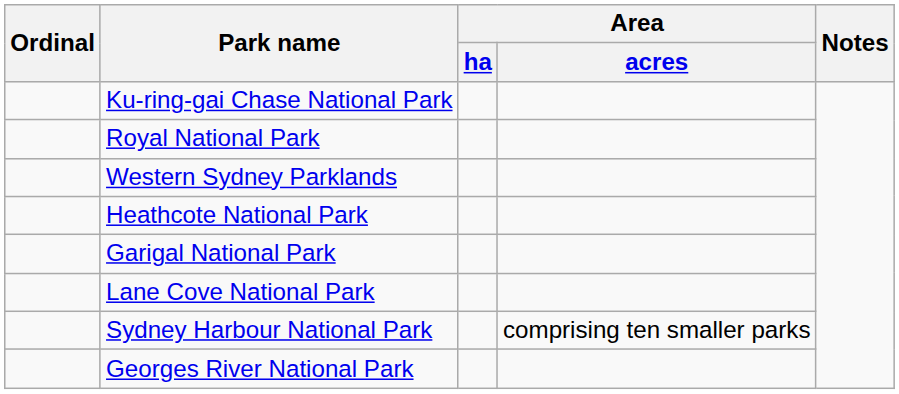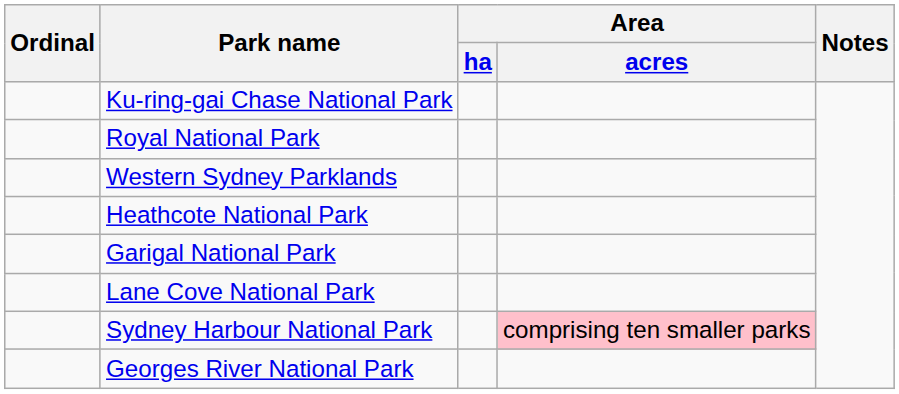(657, 330) no background -> (657, 330) pink background
